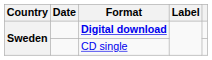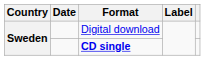(124, 30) bold -> (120, 30) normal
(104, 47) normal -> (106, 47) bold
